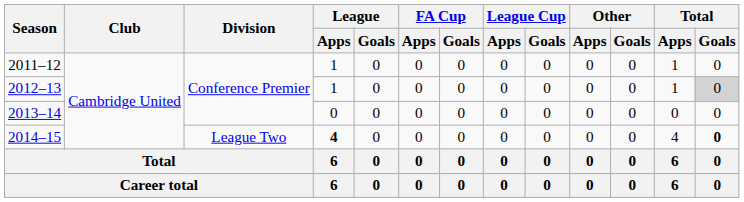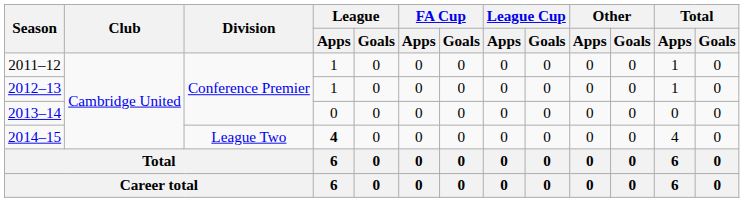(717, 88) lightgrey background -> (717, 88) no background
(717, 137) bold -> (717, 137) normal
